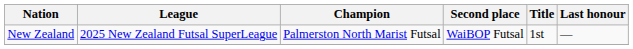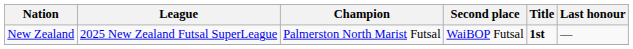(537, 34) normal -> (537, 34) bold
